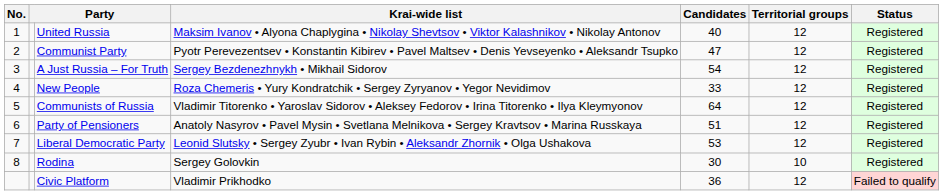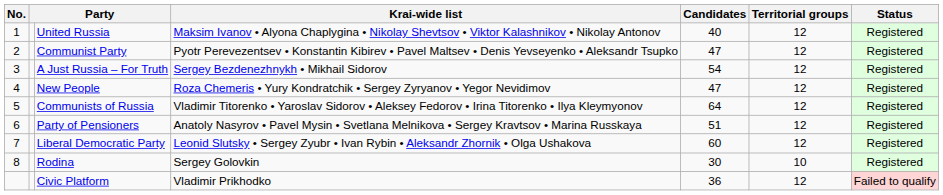(715, 88) 33 -> (715, 88) 47
(715, 144) 53 -> (715, 144) 60
